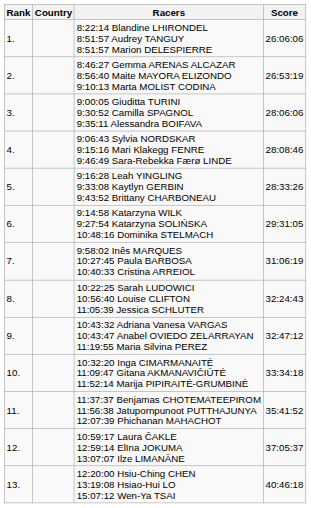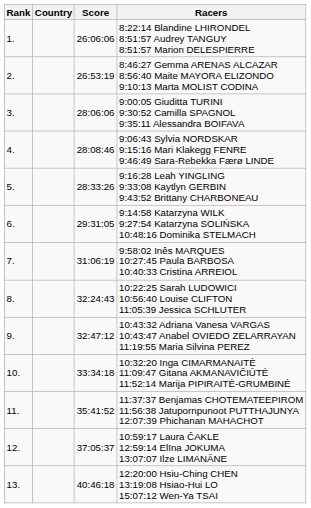columns swapped: (169, 12) <-> (284, 12)
